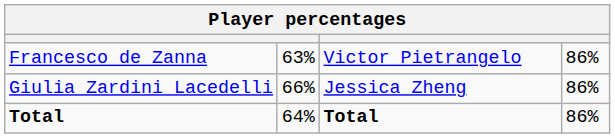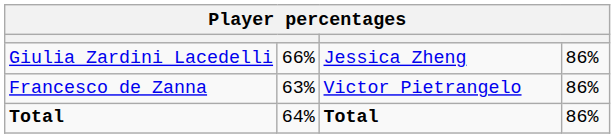rows swapped: (141, 88) <-> (108, 58)
